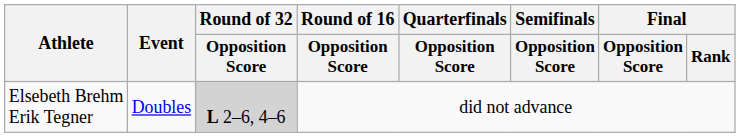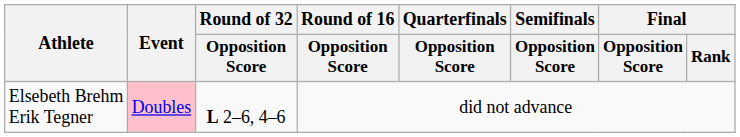(161, 107) no background -> (161, 107) pink background
(246, 117) lightgrey background -> (246, 117) no background
